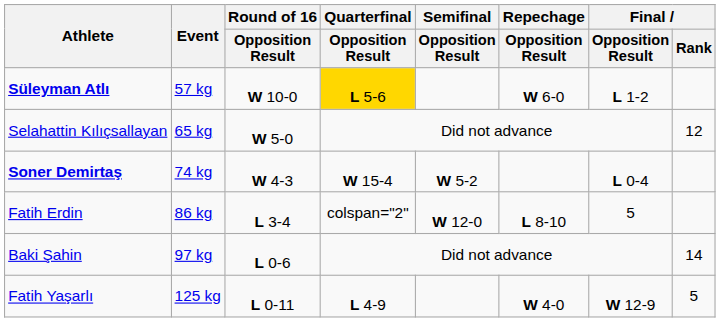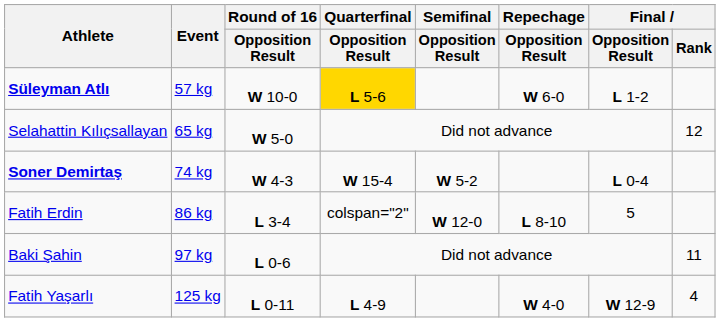(694, 255) 14 -> (694, 255) 11
(694, 296) 5 -> (694, 296) 4
